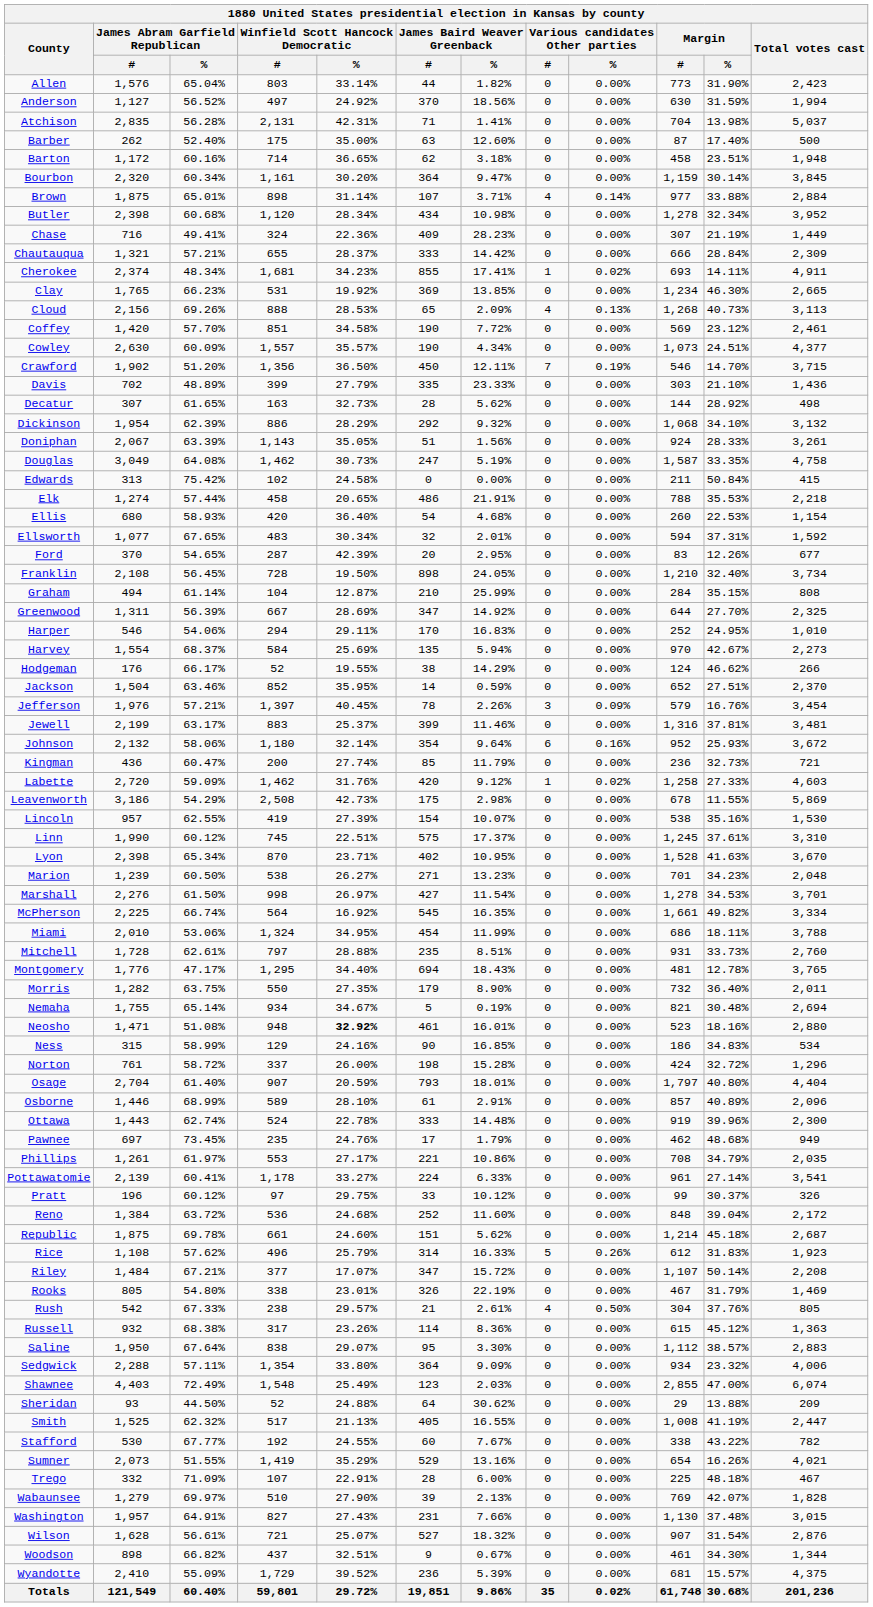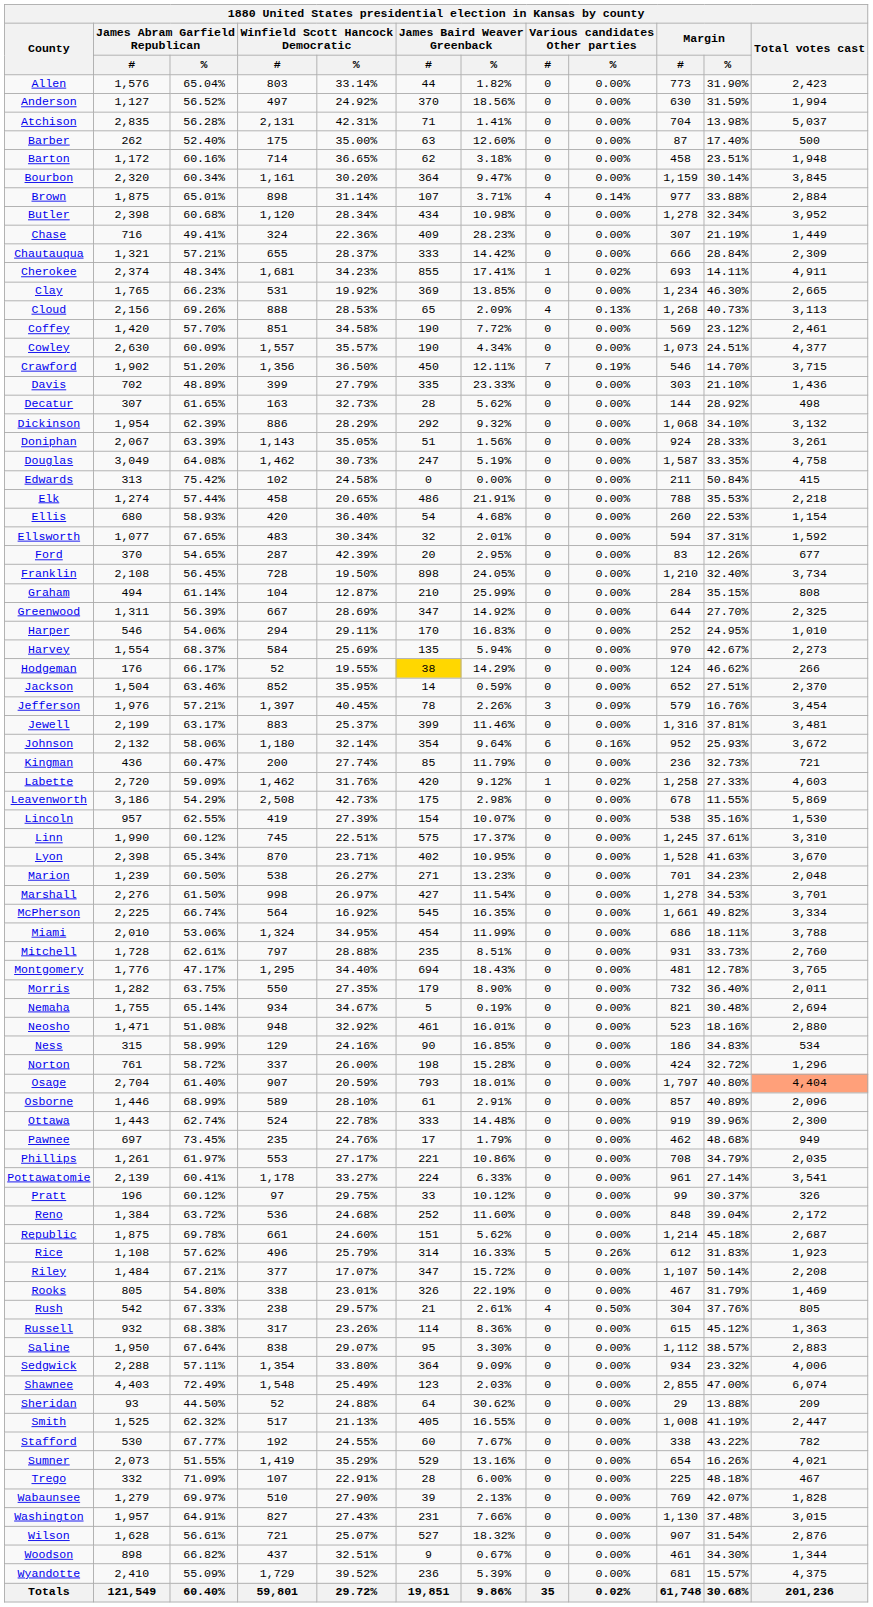(429, 668) no background -> (429, 668) gold background
(356, 1027) bold -> (356, 1027) normal
(810, 1083) no background -> (810, 1083) lightsalmon background
